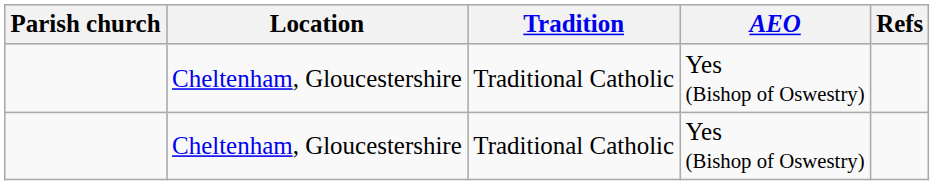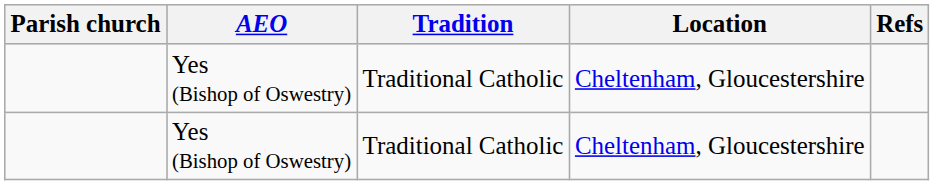columns swapped: (317, 24) <-> (775, 24)
